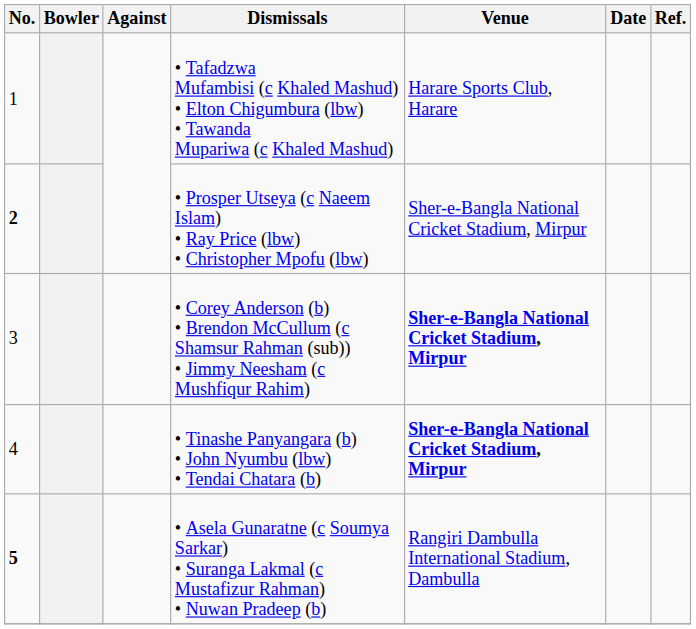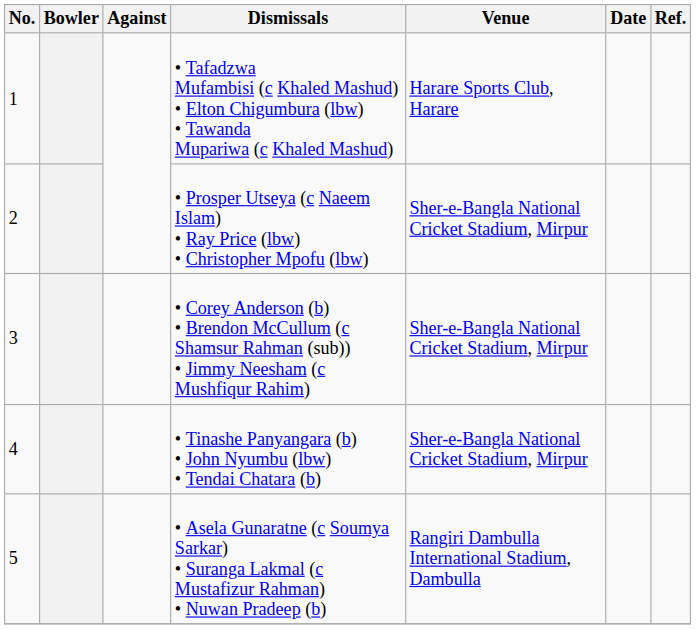(13, 218) bold -> (13, 218) normal
(499, 338) bold -> (499, 338) normal
(499, 448) bold -> (499, 448) normal
(13, 558) bold -> (13, 558) normal
